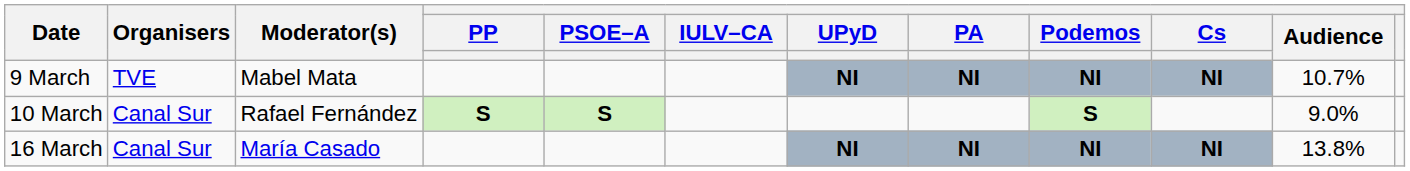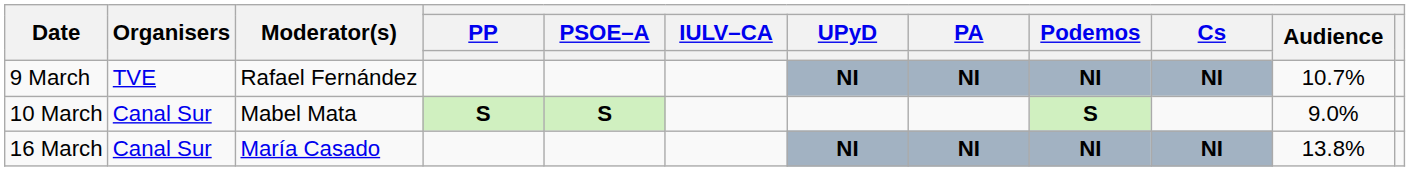(299, 77) Mabel Mata -> (329, 77) Rafael Fernández
(329, 113) Rafael Fernández -> (299, 113) Mabel Mata
